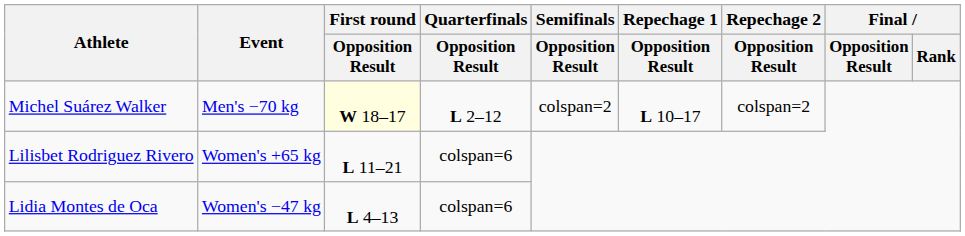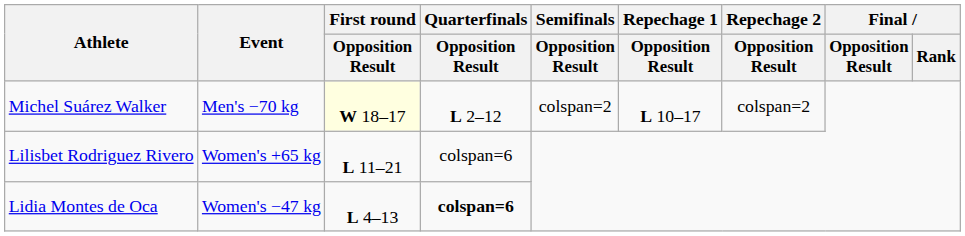(476, 206) normal -> (476, 206) bold
